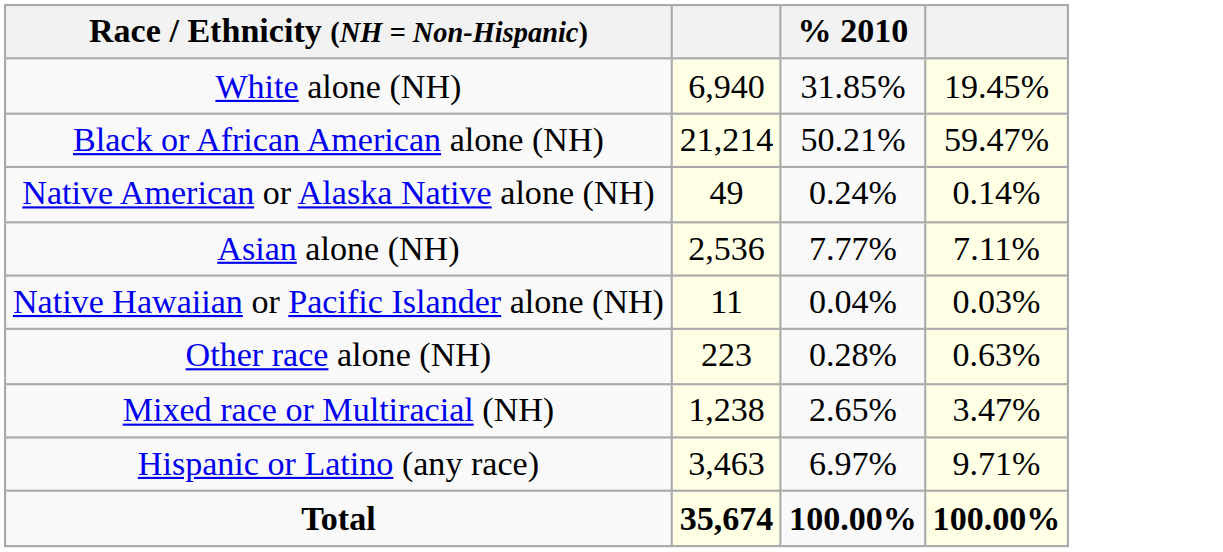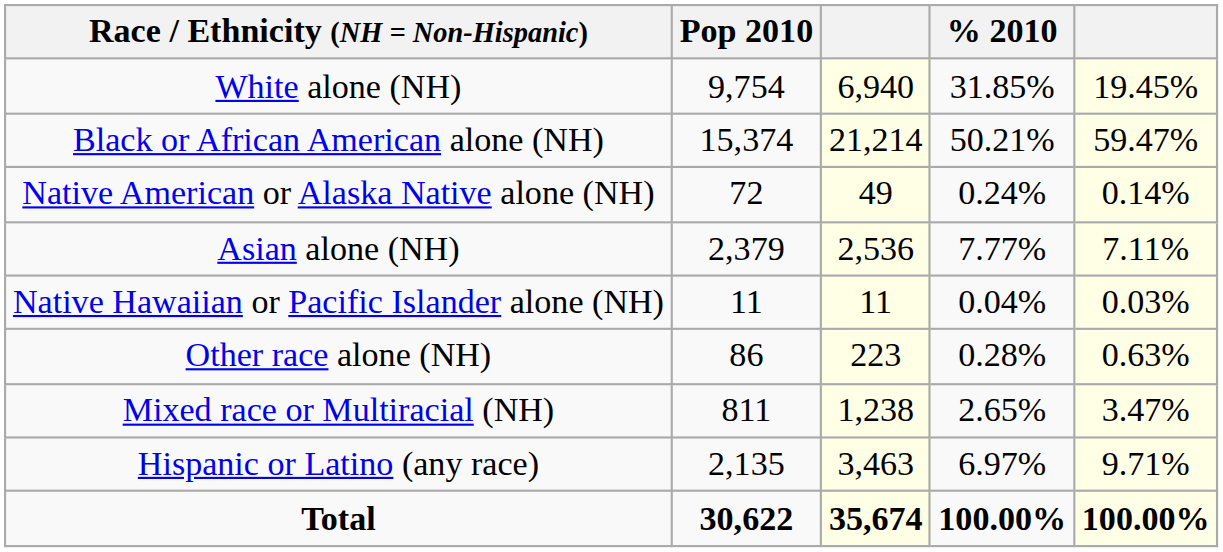+ column: (746, 31)
